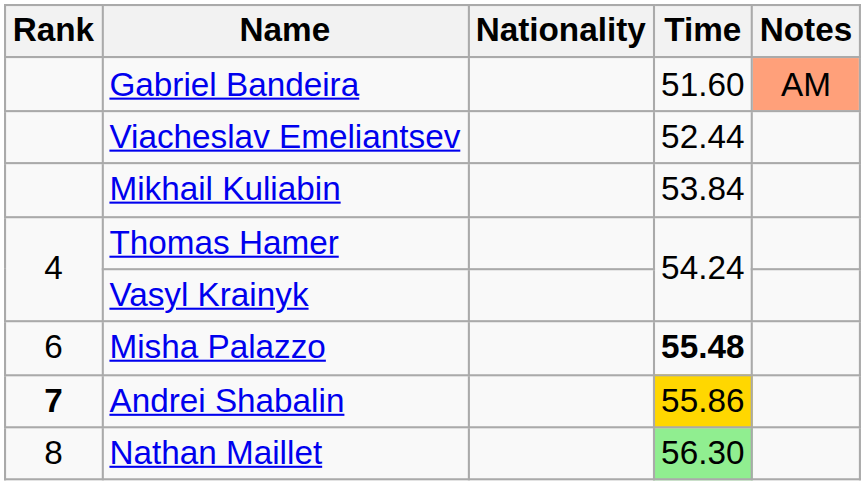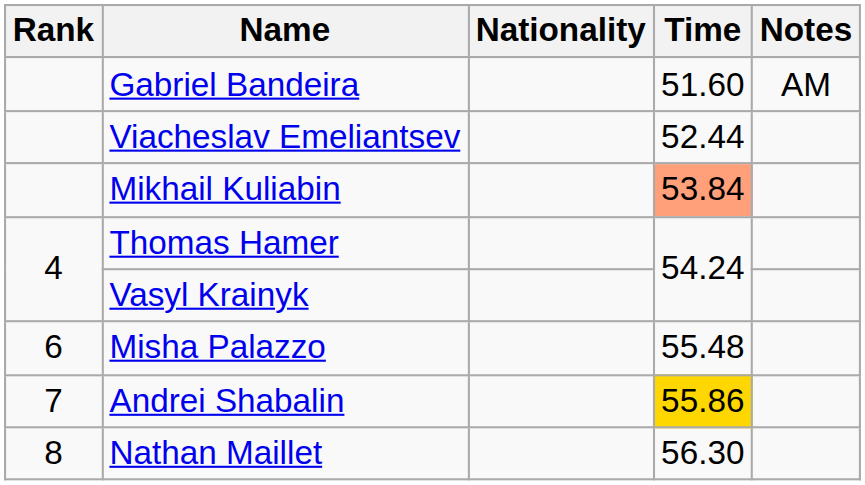(806, 83) lightsalmon background -> (806, 83) no background
(703, 189) no background -> (703, 189) lightsalmon background
(703, 347) bold -> (703, 347) normal
(53, 400) bold -> (53, 400) normal
(703, 453) lightgreen background -> (703, 453) no background
